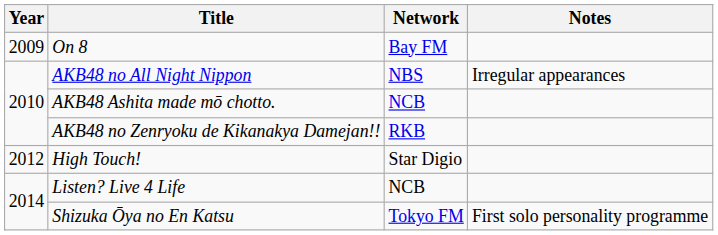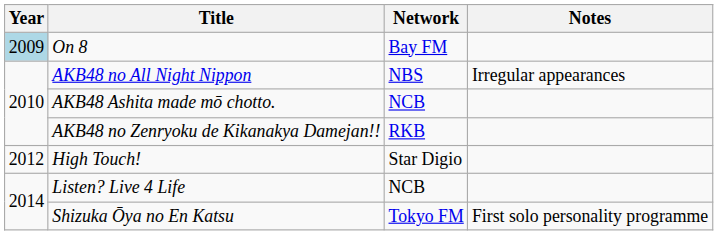(26, 46) no background -> (26, 46) lightblue background
